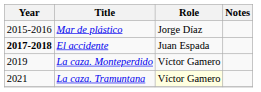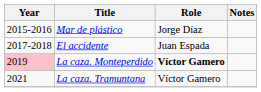(29, 45) bold -> (29, 45) normal
(17, 62) no background -> (17, 62) pink background
(189, 62) normal -> (191, 62) bold
(189, 78) lightyellow background -> (189, 78) no background
